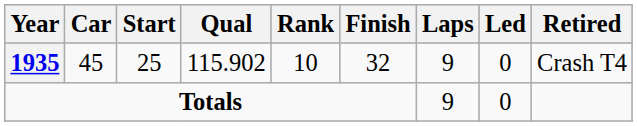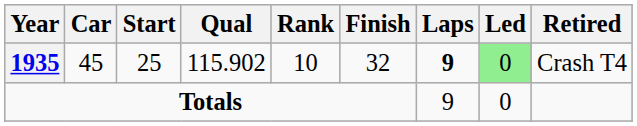(448, 62) normal -> (448, 62) bold
(505, 62) no background -> (505, 62) lightgreen background
